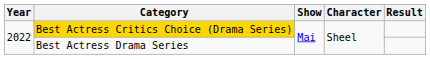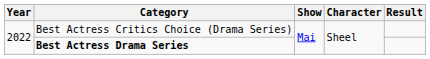(164, 29) gold background -> (164, 29) no background
(112, 46) normal -> (112, 46) bold
